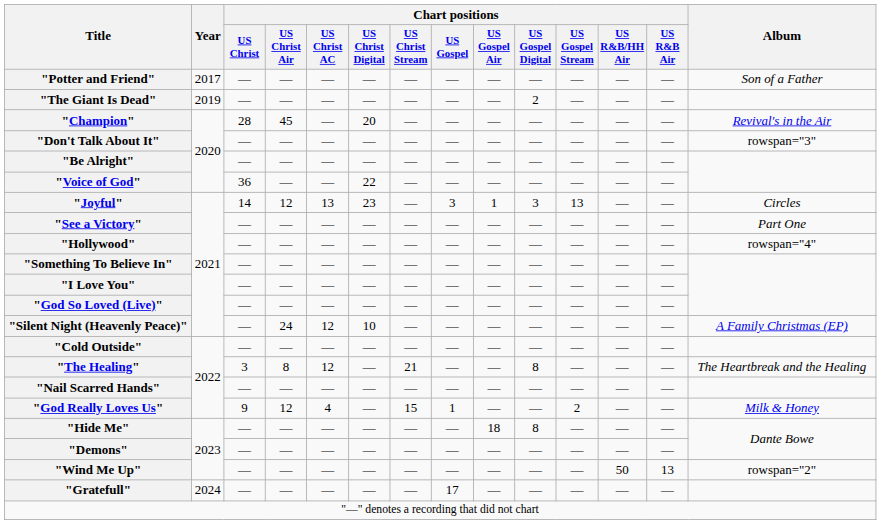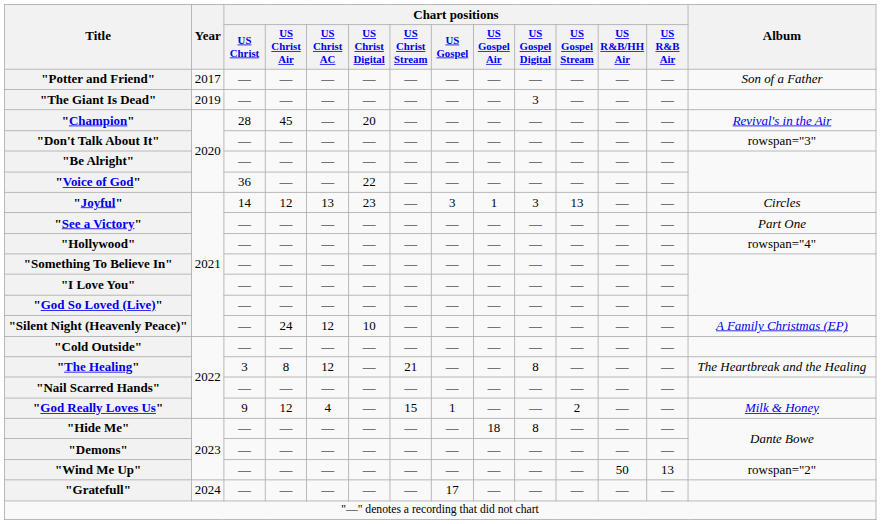(535, 99) 2 -> (535, 99) 3
